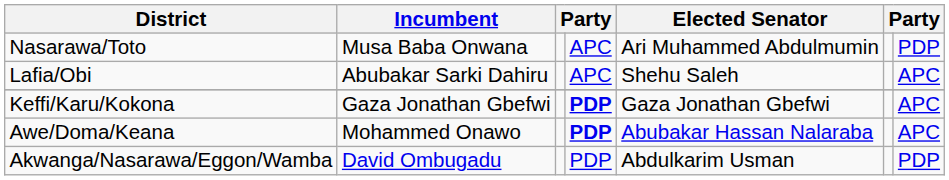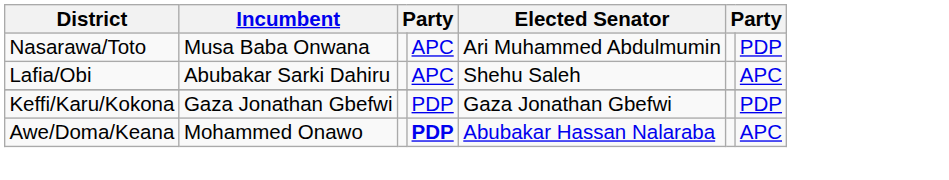(591, 104) bold -> (433, 104) normal
(919, 104) APC -> (761, 104) PDP
- row: (171, 161)
